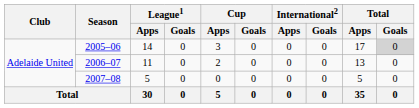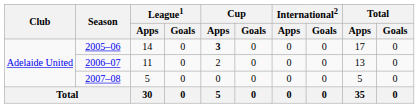(218, 47) normal -> (218, 47) bold
(395, 47) lightgrey background -> (395, 47) no background
